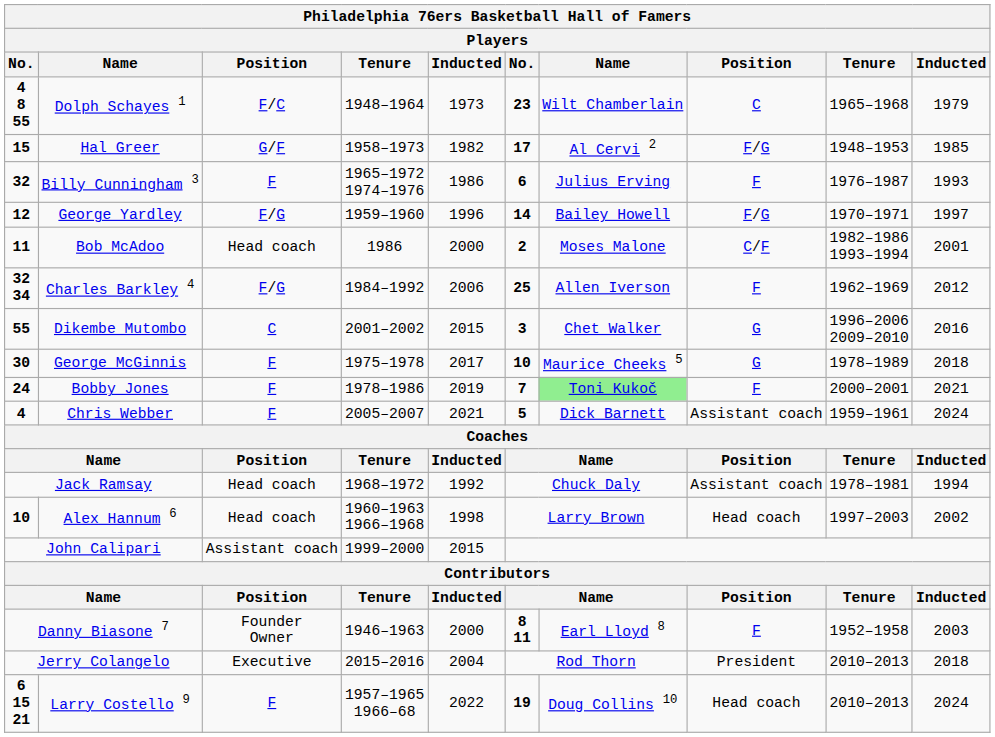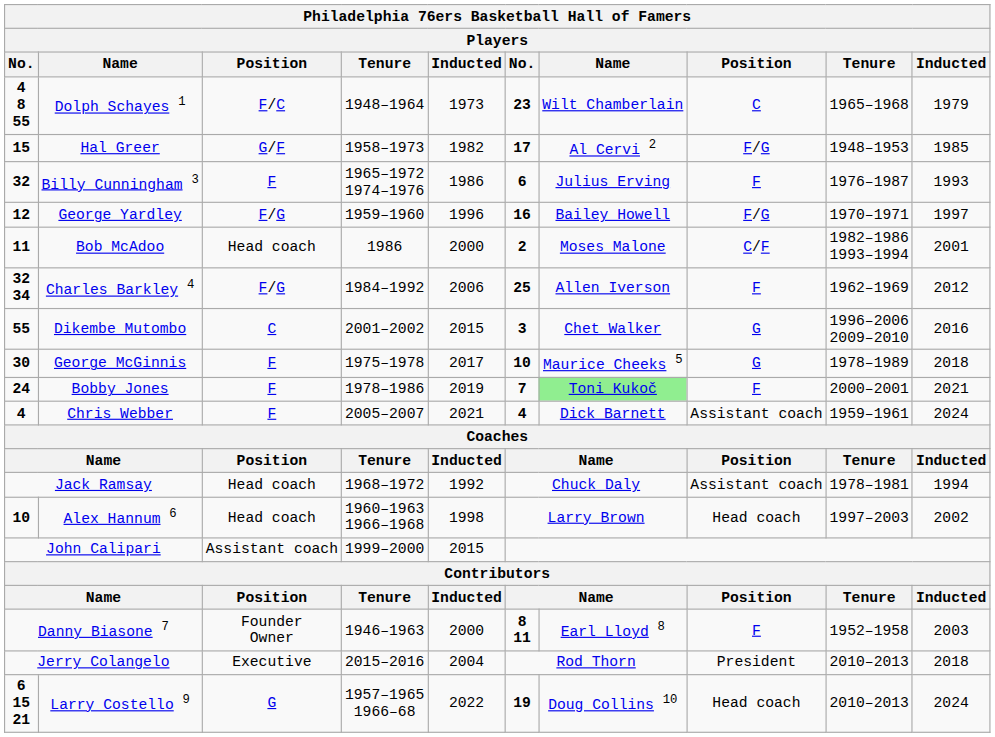(522, 215) 14 -> (522, 215) 16
(522, 413) 5 -> (522, 413) 4
(272, 703) F -> (272, 703) G
